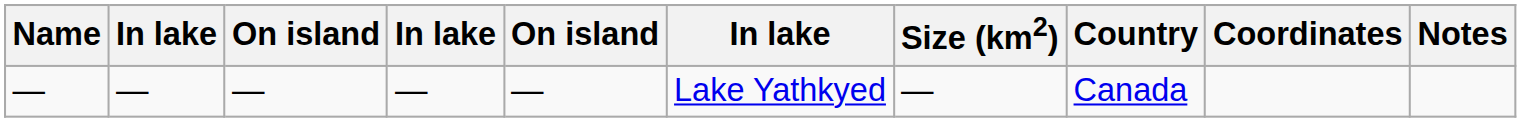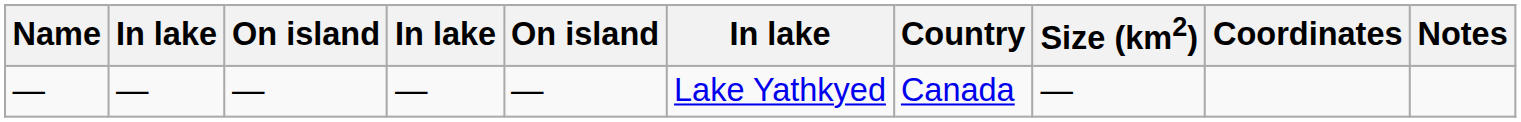columns swapped: (1136, 34) <-> (980, 34)
